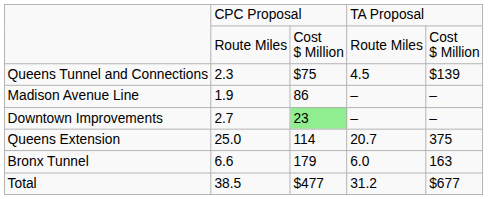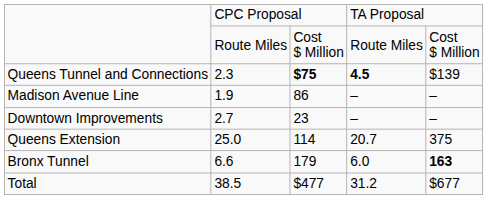(305, 74) normal -> (305, 74) bold
(360, 74) normal -> (360, 74) bold
(301, 118) lightgreen background -> (301, 118) no background
(441, 161) normal -> (441, 161) bold
